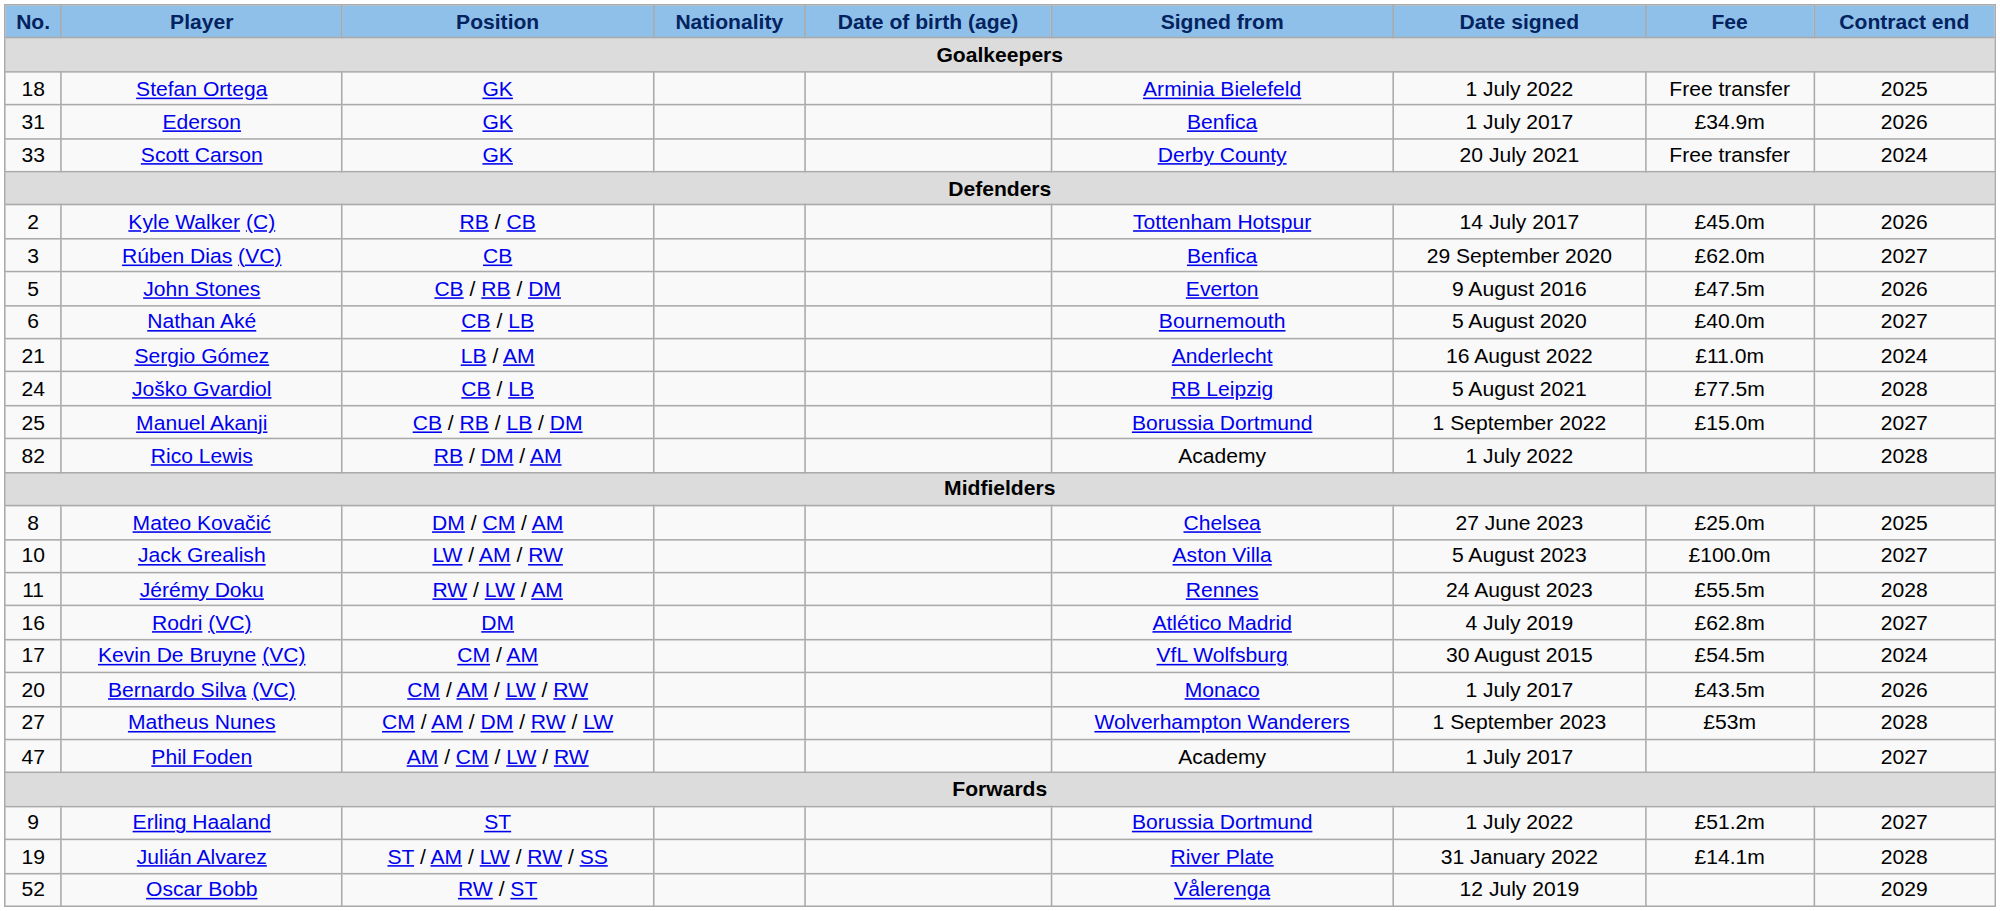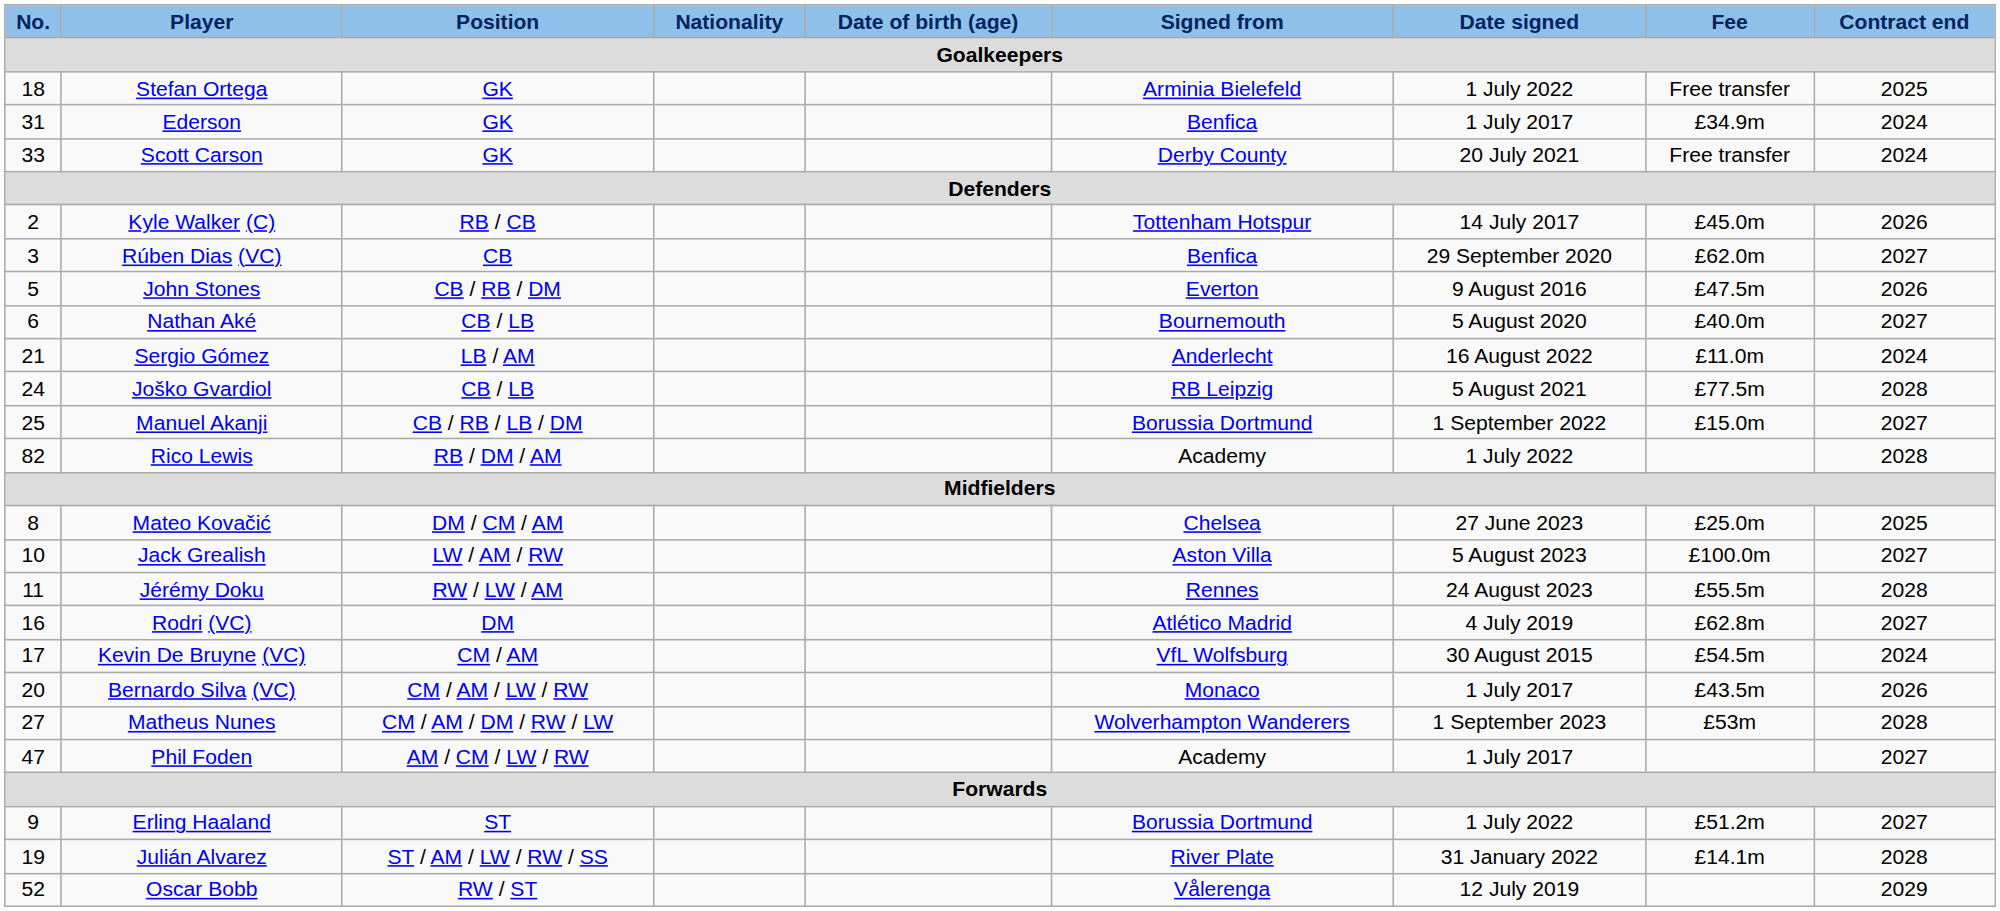(1904, 121) 2026 -> (1904, 121) 2024
